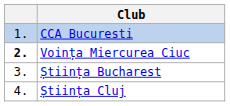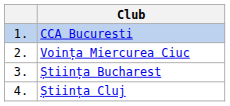(21, 53) bold -> (21, 53) normal
